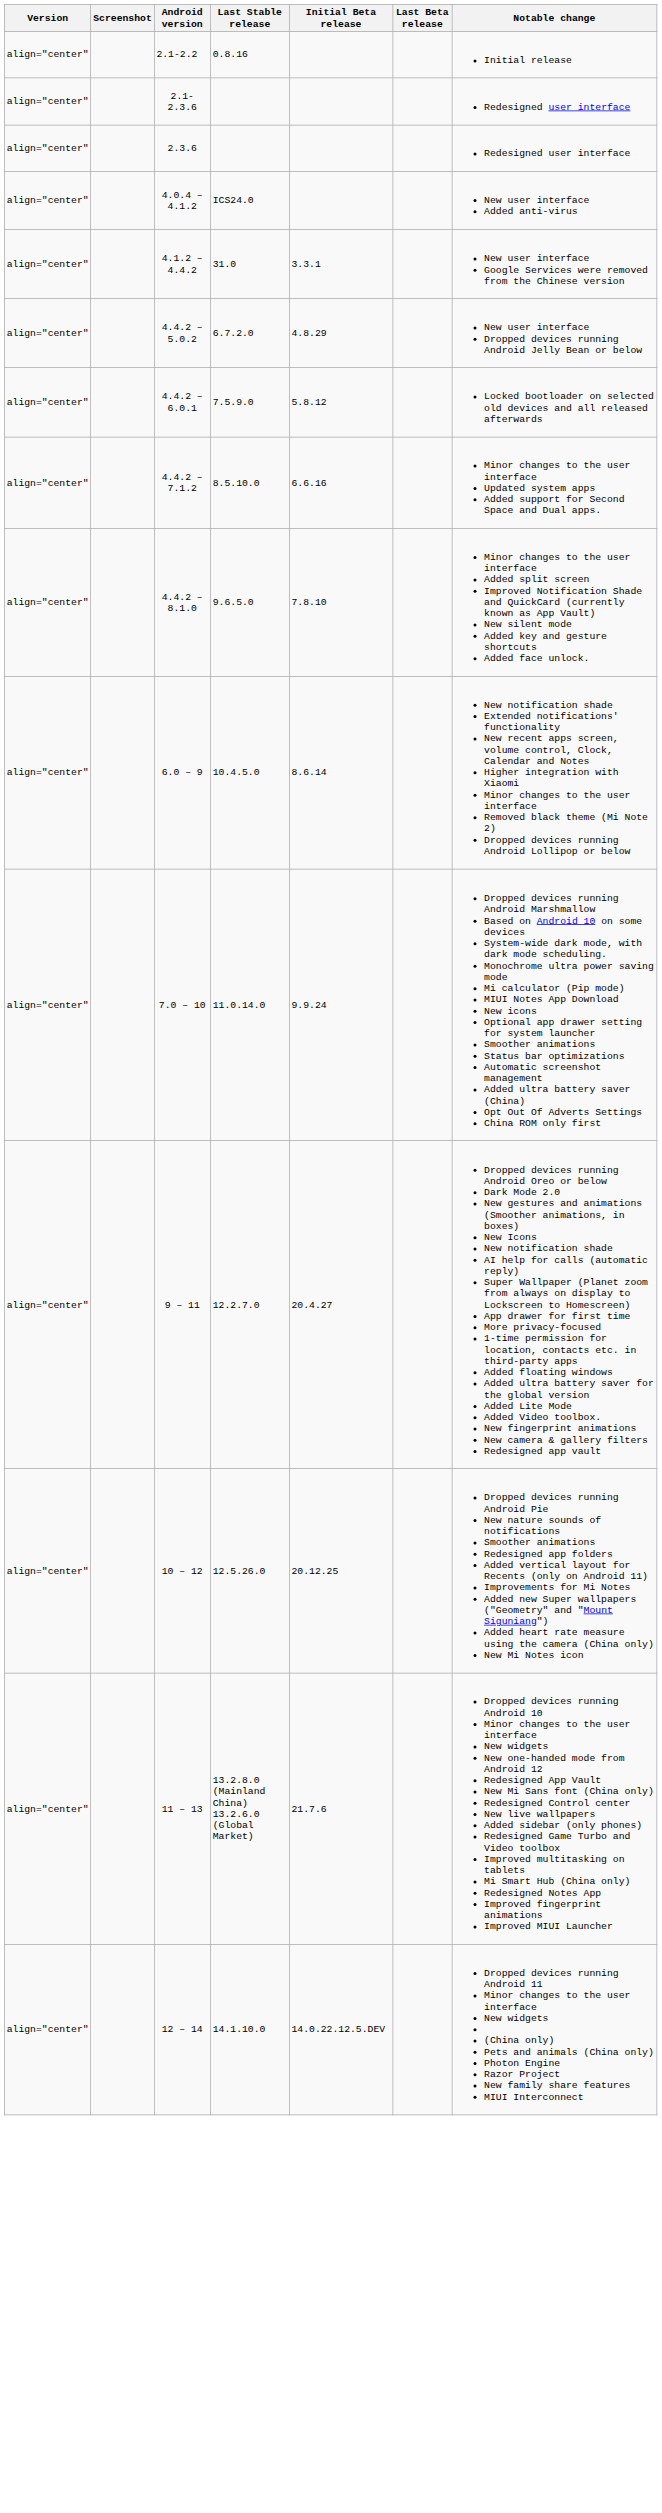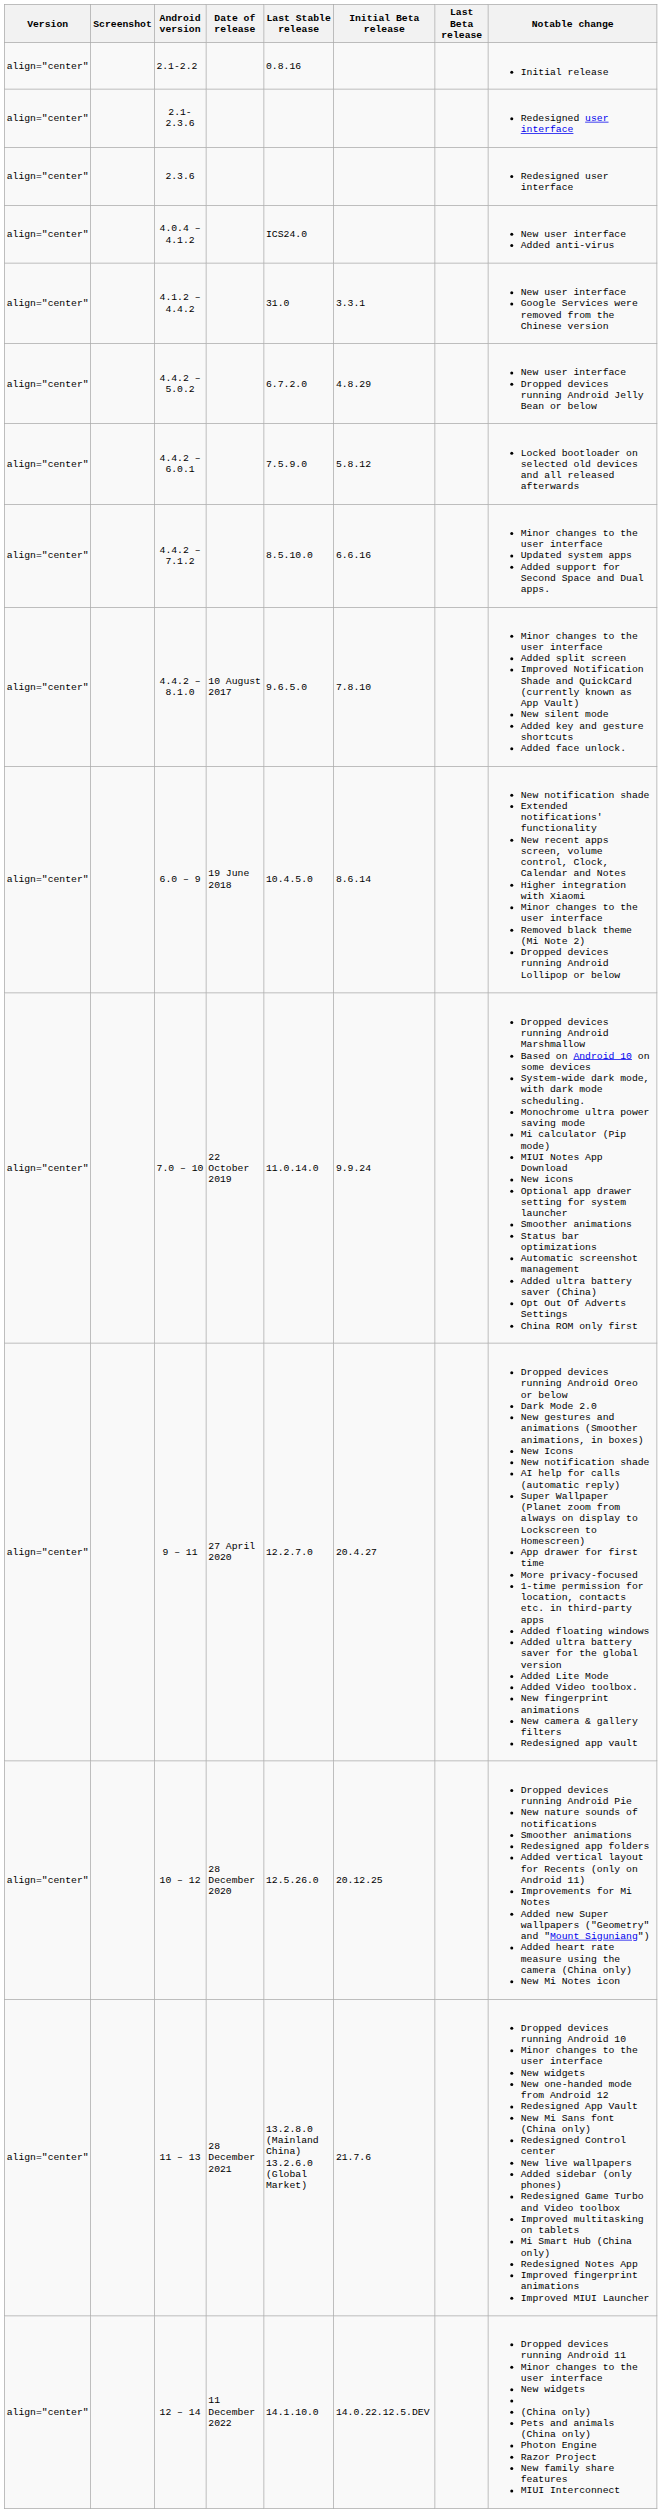+ column: (235, 24)
